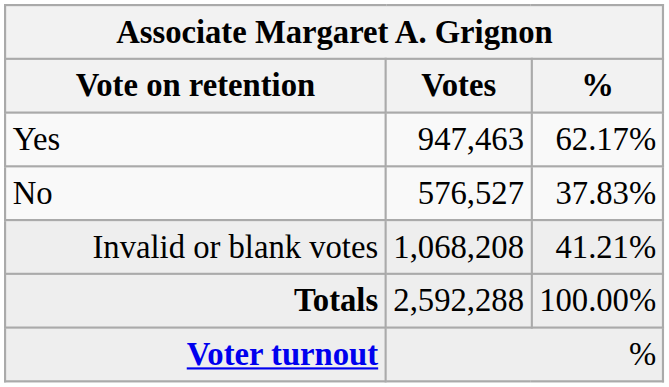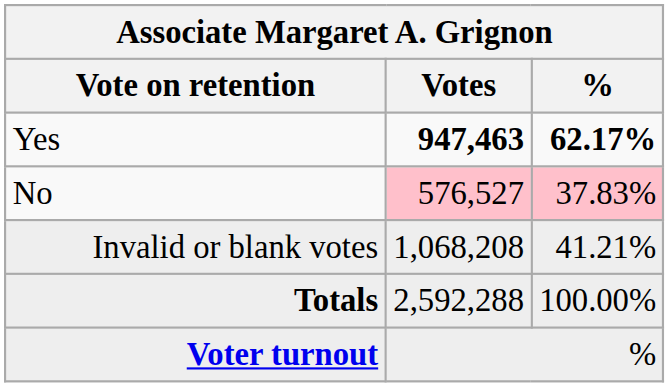(471, 139) normal -> (471, 139) bold
(606, 139) normal -> (603, 139) bold
(471, 193) no background -> (471, 193) pink background
(606, 193) no background -> (606, 193) pink background
